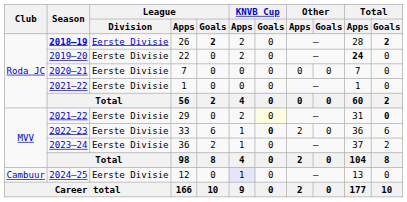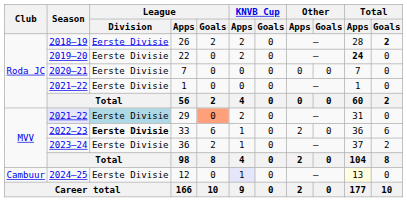(68, 41) bold -> (68, 41) normal
(213, 41) bold -> (213, 41) normal
(68, 116) no background -> (68, 116) lavender background
(130, 116) no background -> (130, 116) lightblue background
(213, 116) no background -> (213, 116) lightsalmon background
(271, 116) lightyellow background -> (271, 116) no background
(387, 116) bold -> (387, 116) normal
(130, 130) normal -> (130, 130) bold
(271, 130) bold -> (271, 130) normal
(358, 175) no background -> (358, 175) lightyellow background
